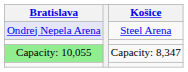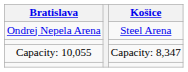(54, 30) lavender background -> (54, 30) no background
(54, 53) lightgreen background -> (54, 53) no background
